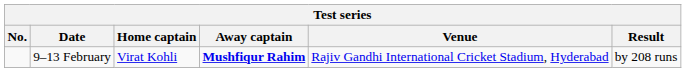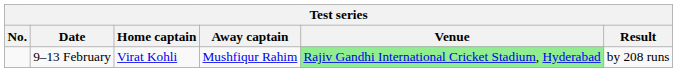(254, 57) bold -> (250, 57) normal
(460, 57) no background -> (452, 57) lightgreen background
